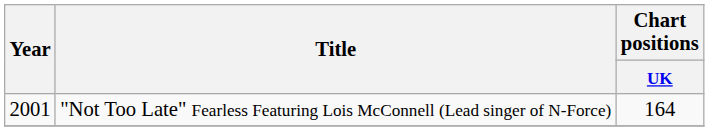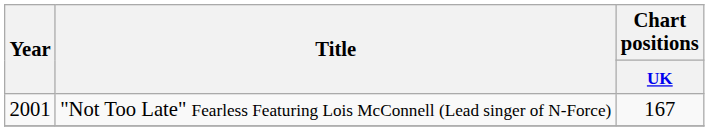(660, 109) 164 -> (660, 109) 167
